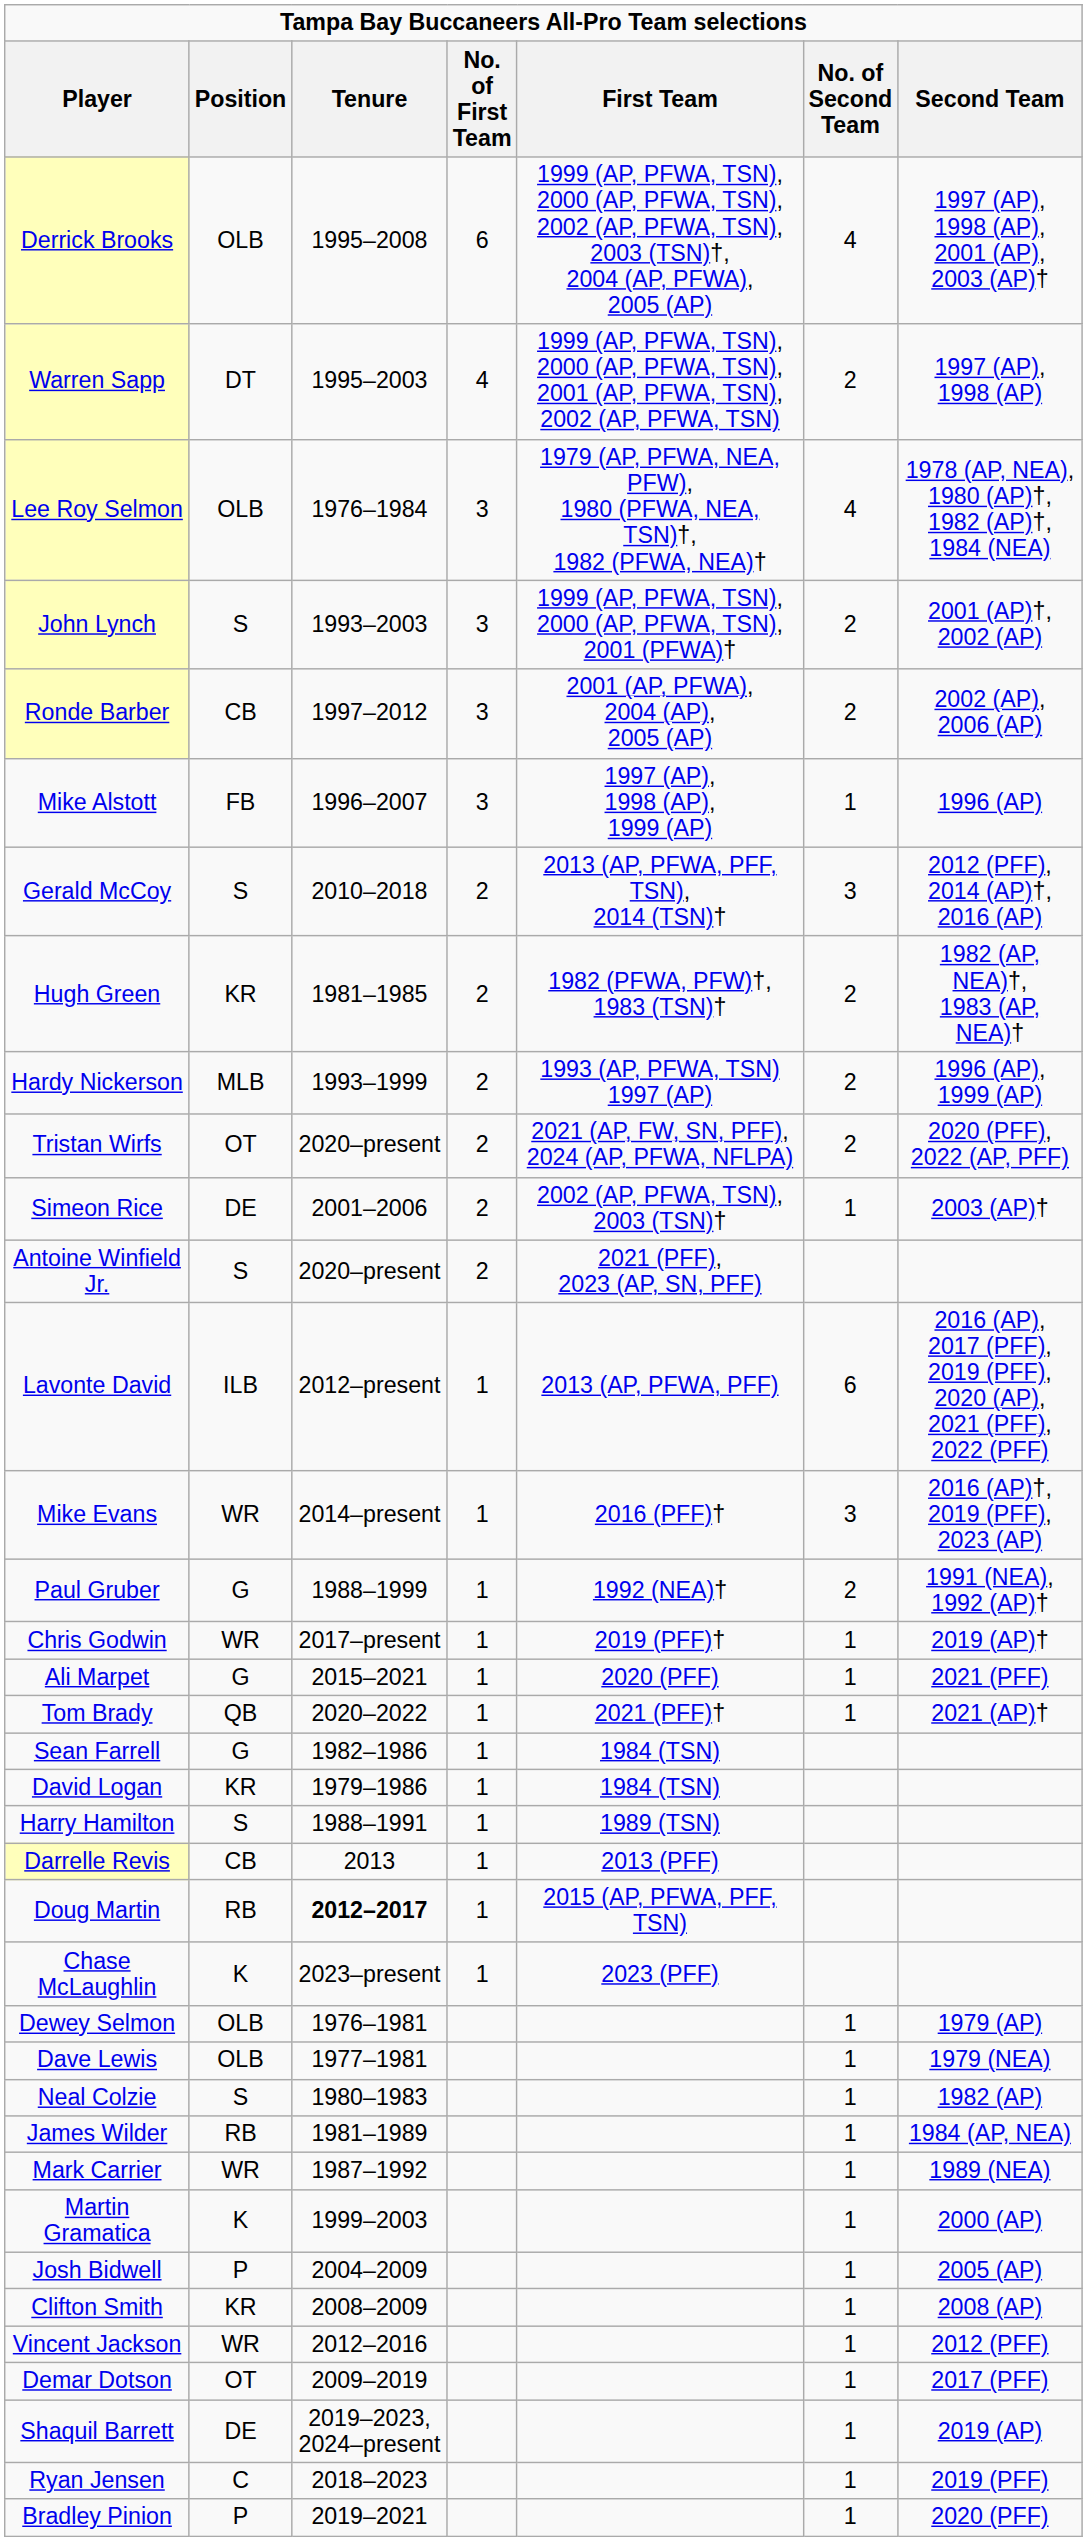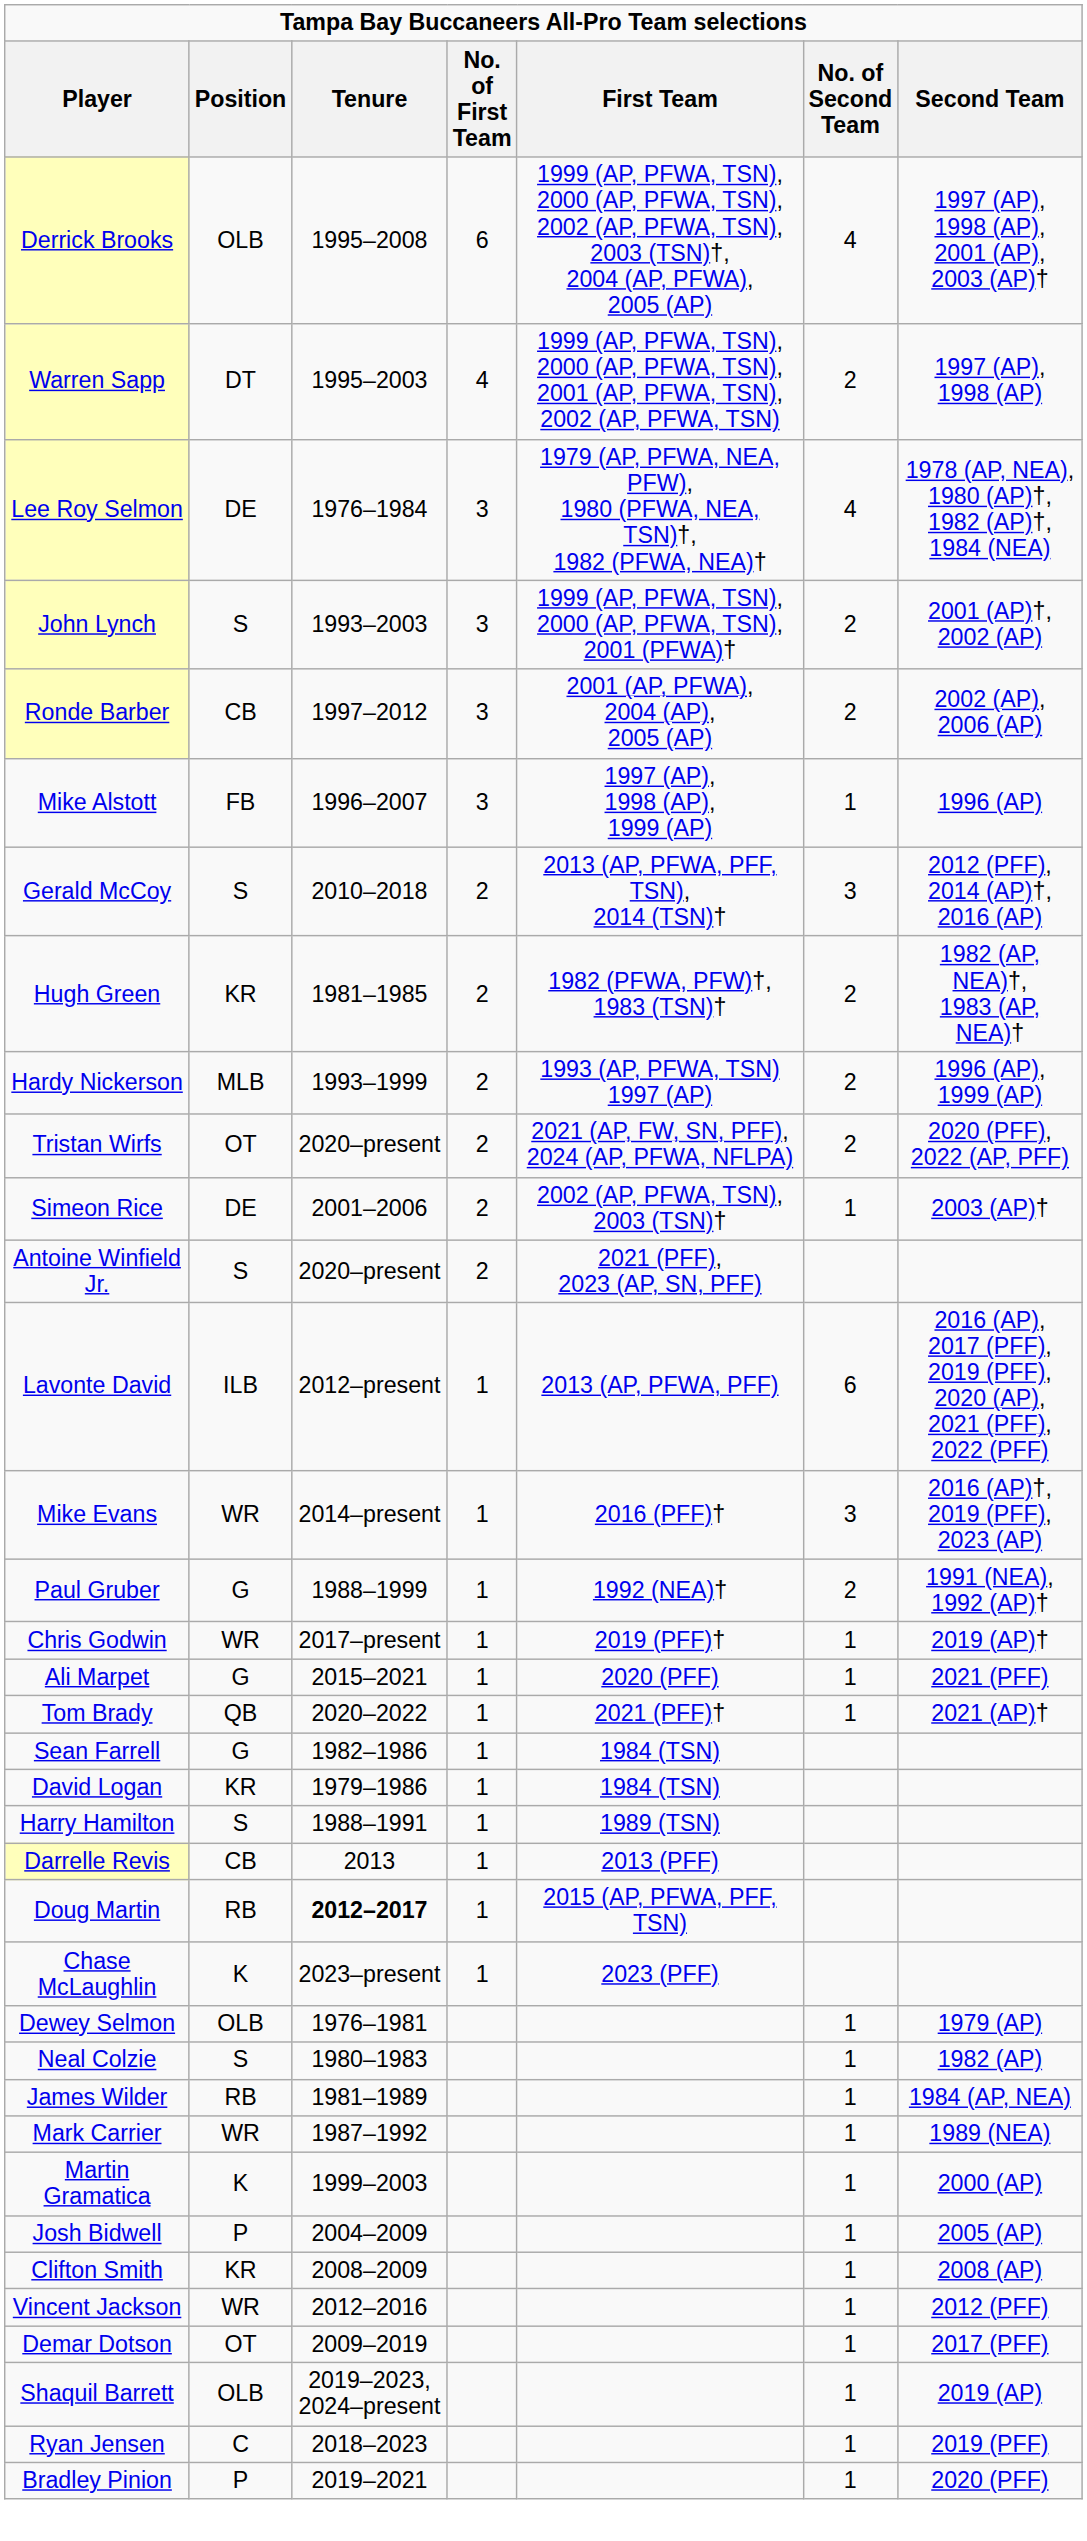(241, 509) OLB -> (241, 509) DE
- row: (97, 2060)
(241, 2430) DE -> (241, 2393) OLB
